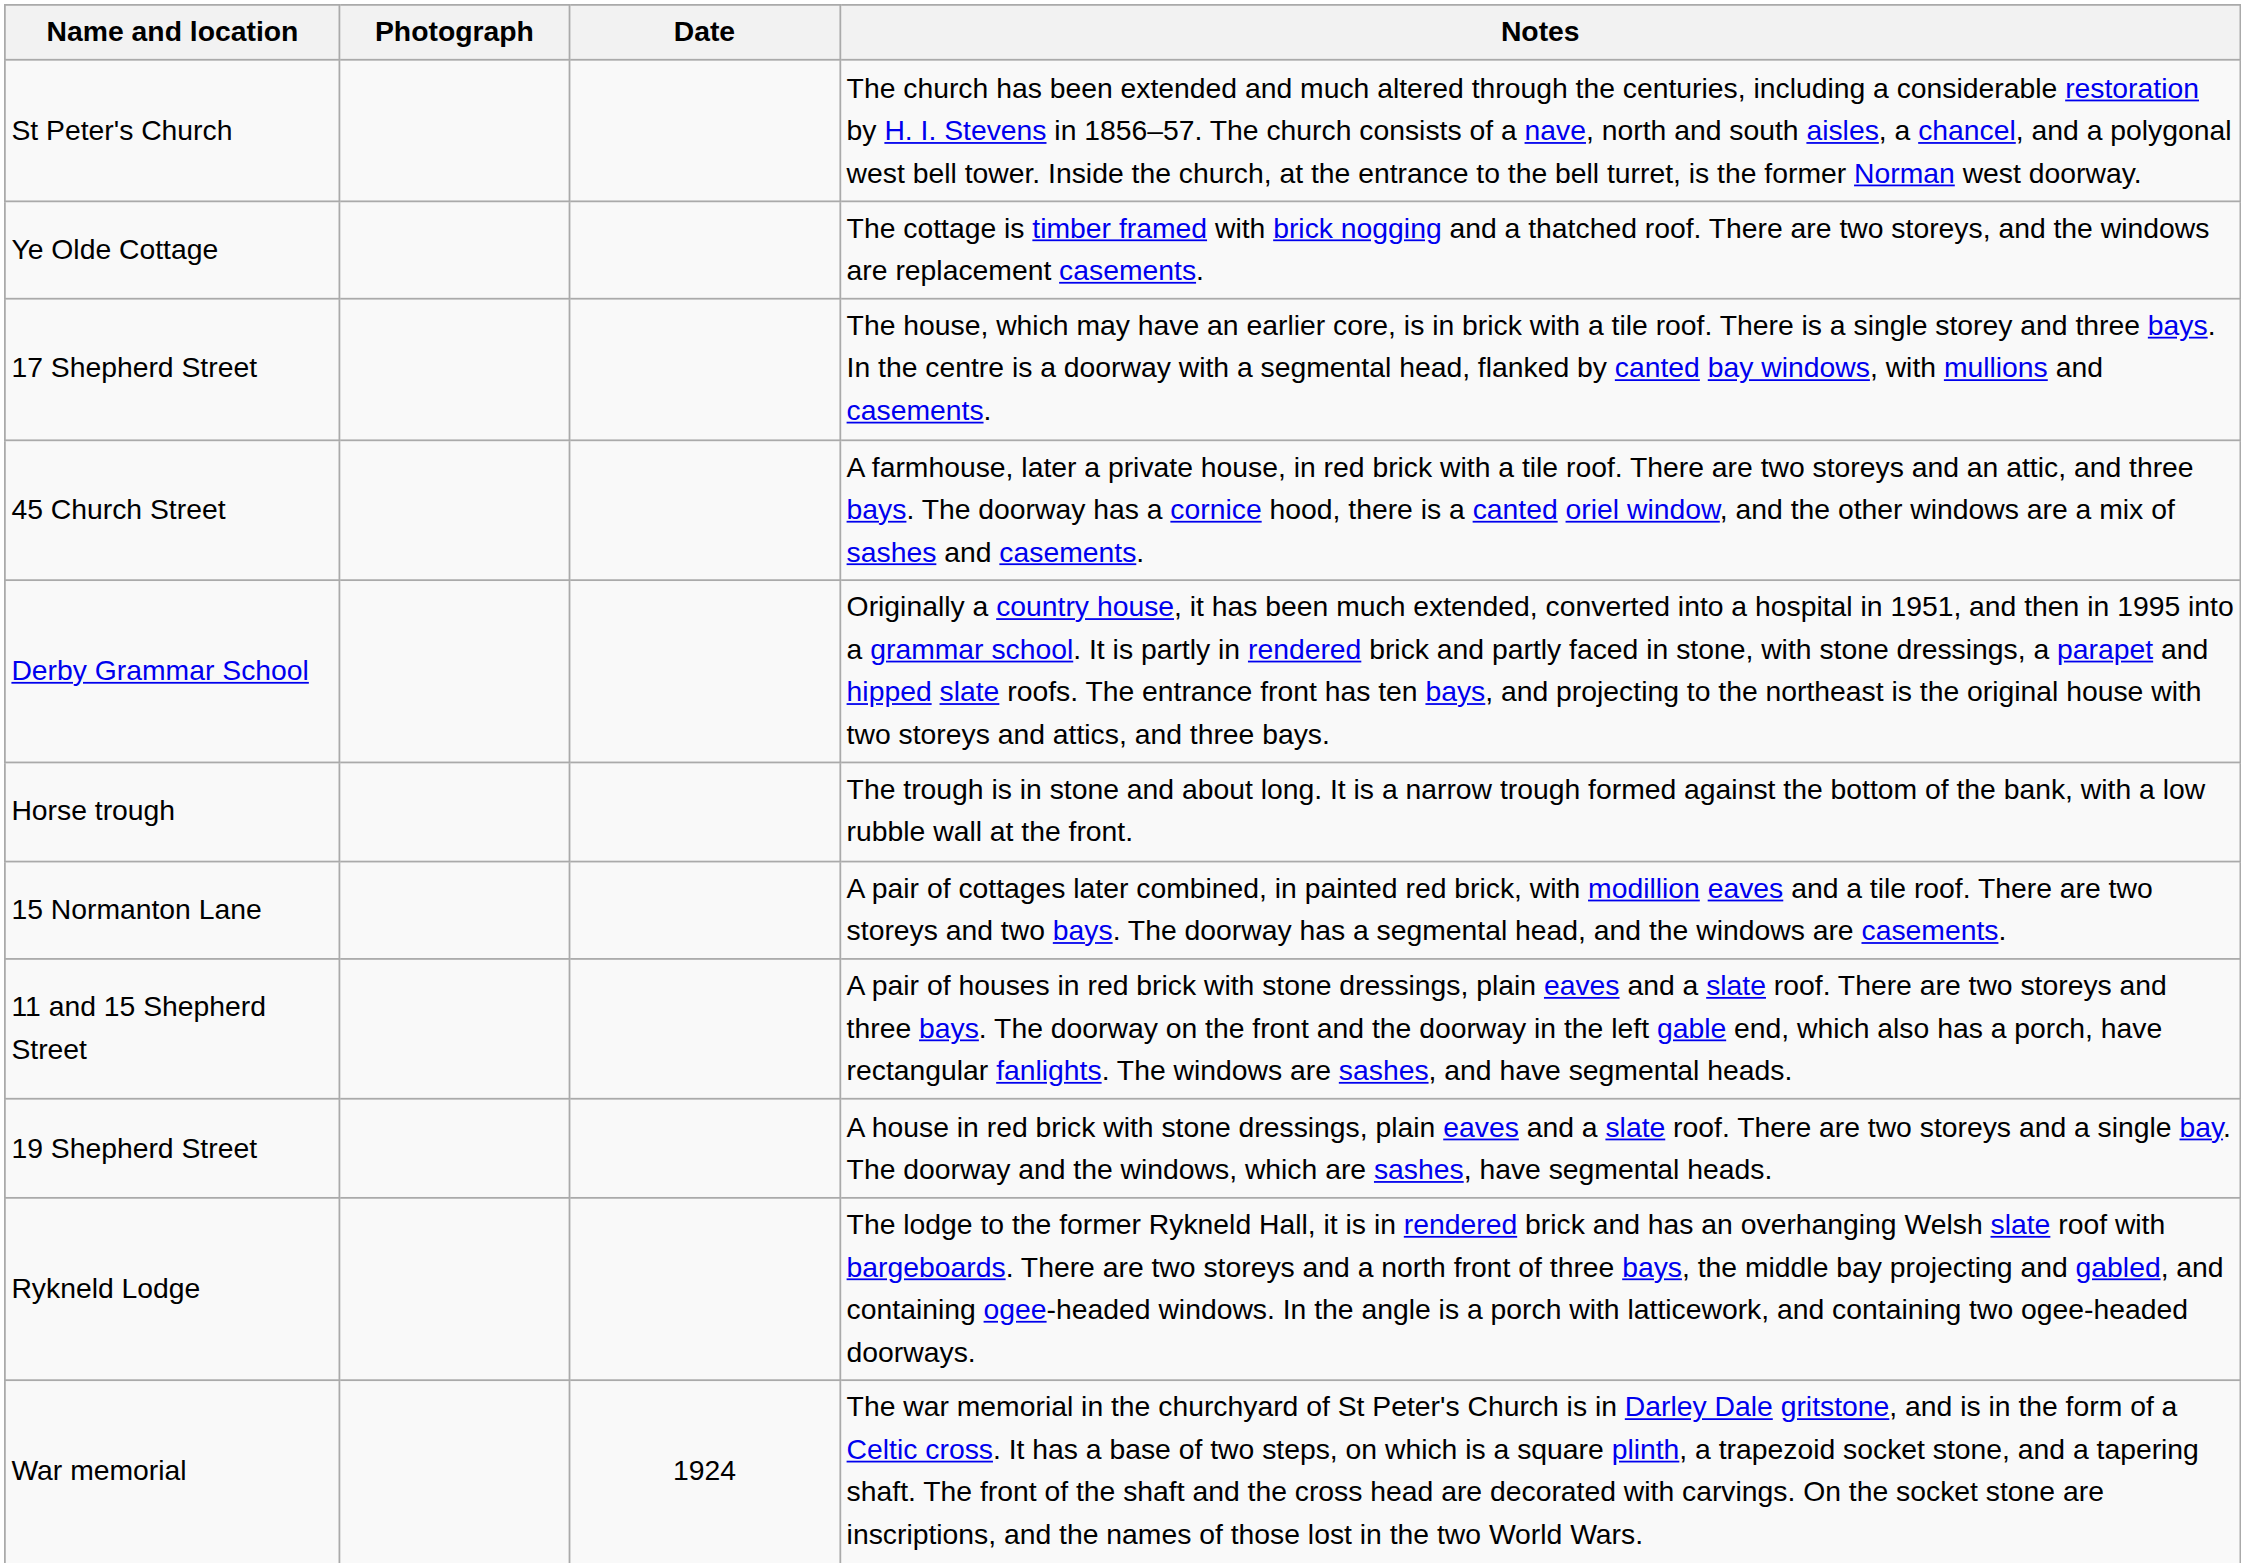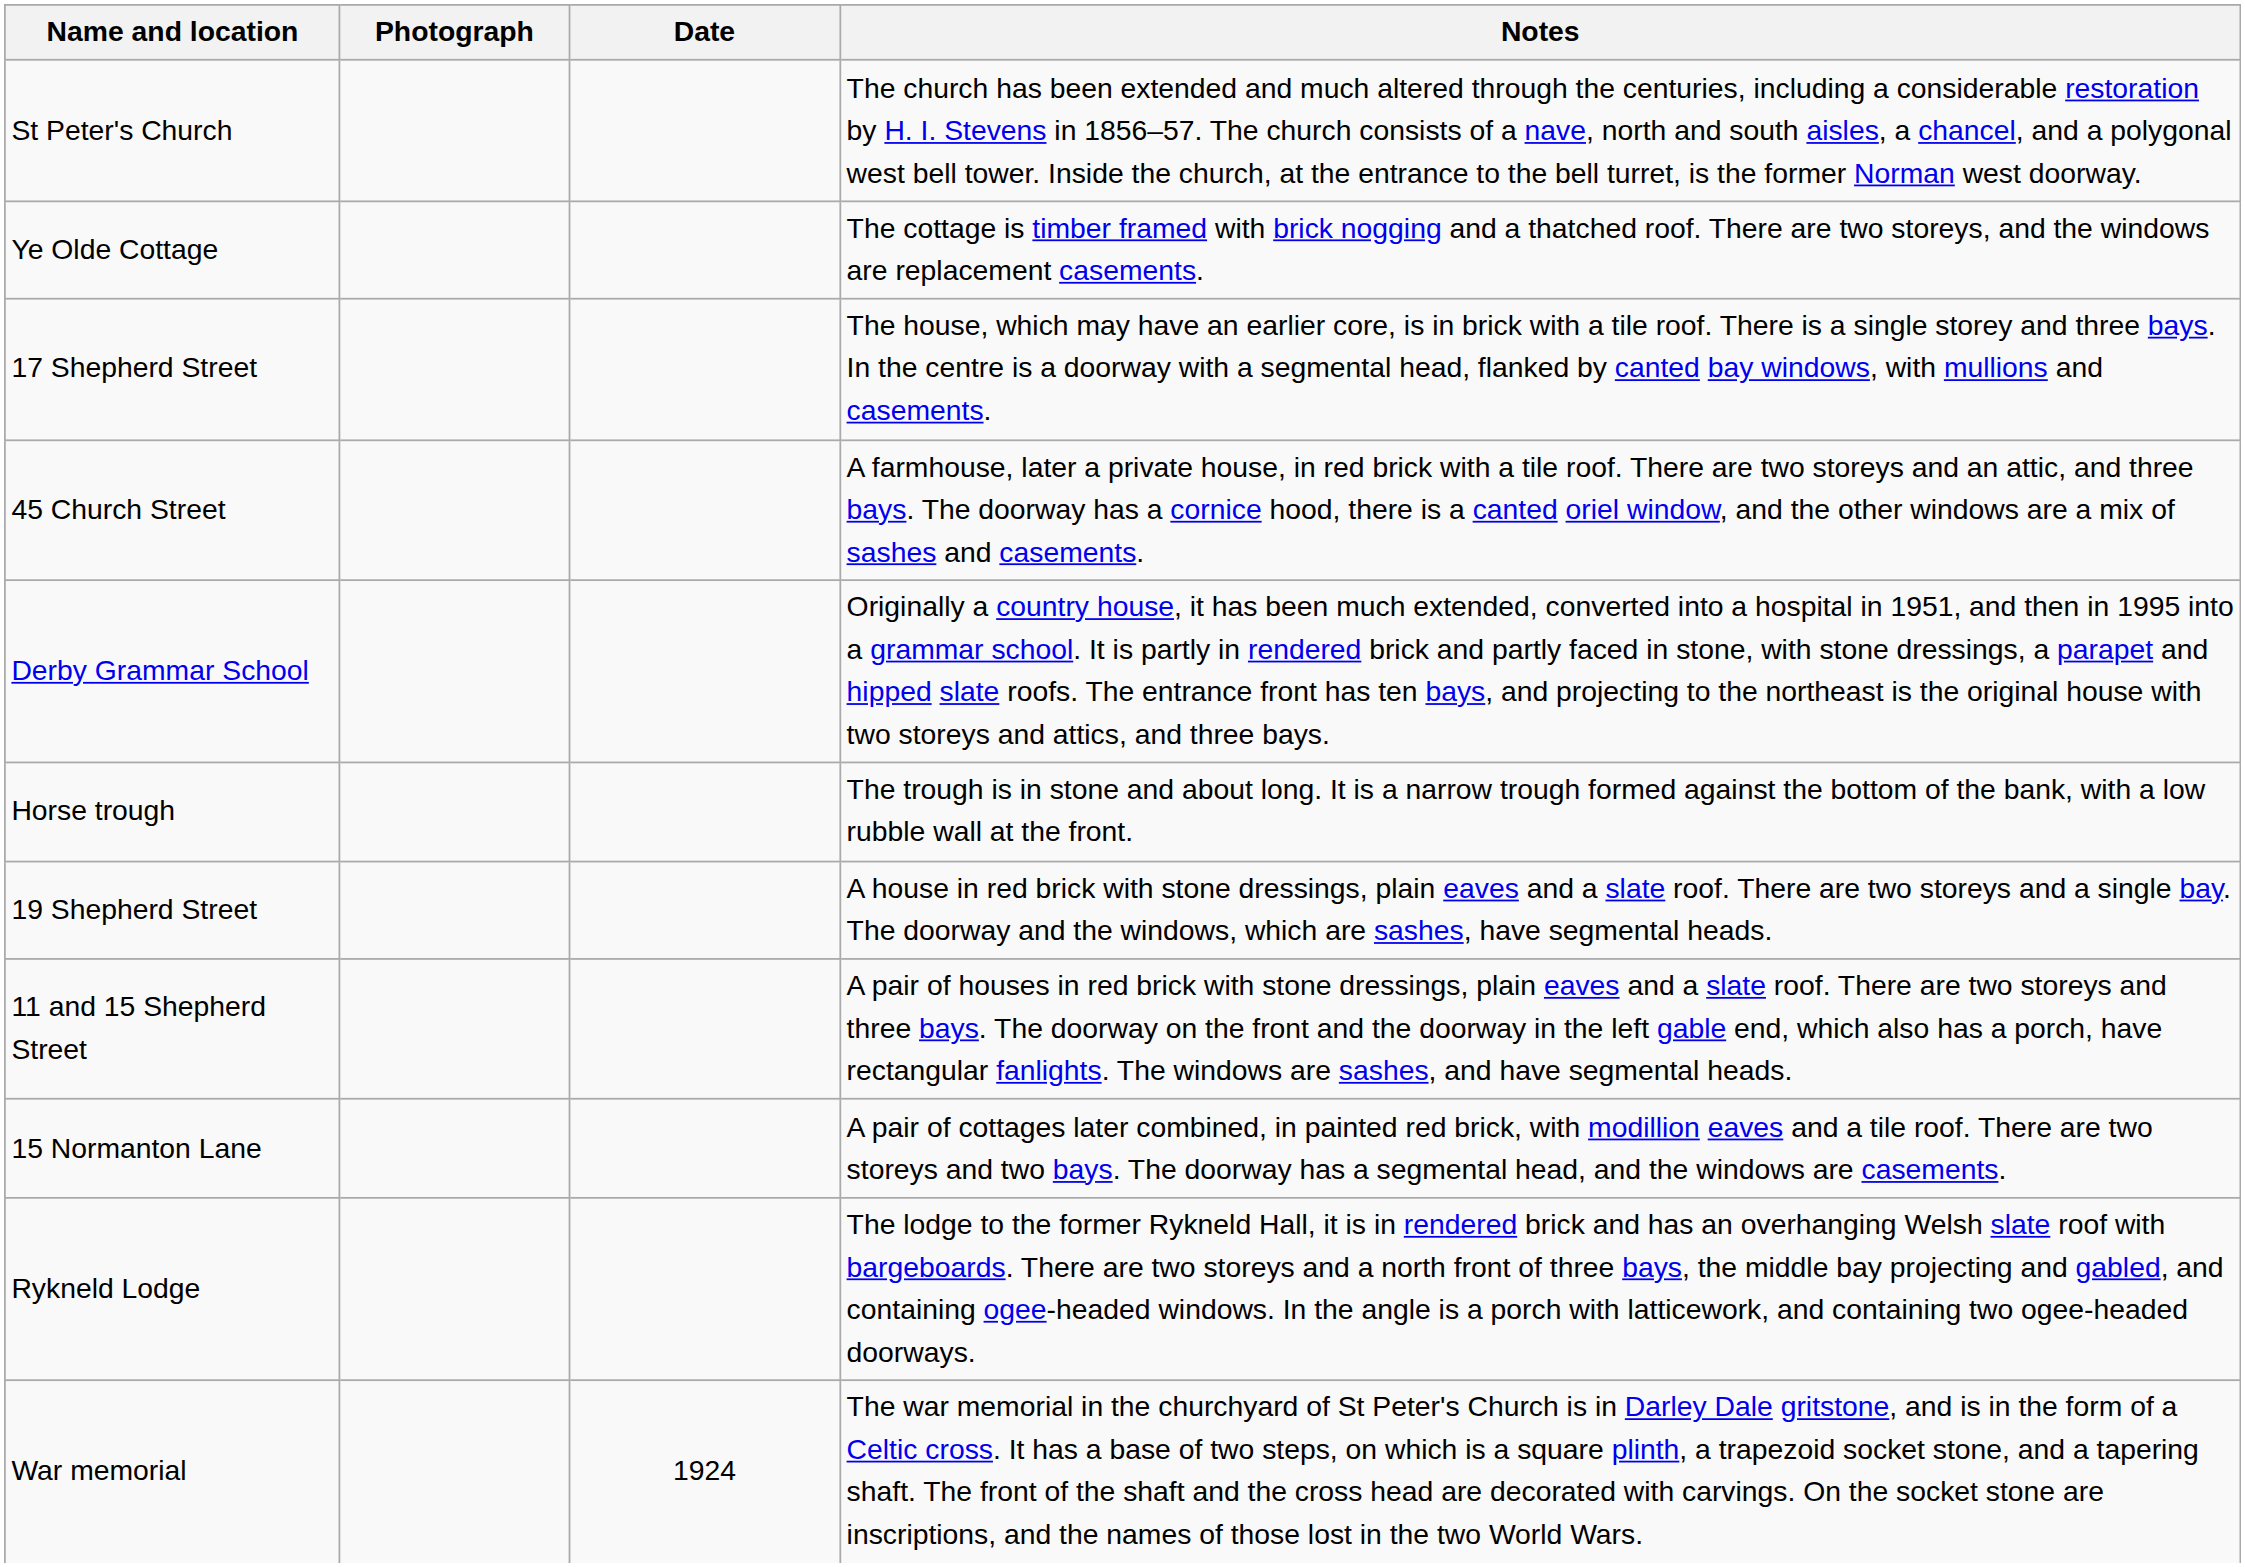rows swapped: (137, 909) <-> (134, 1148)
